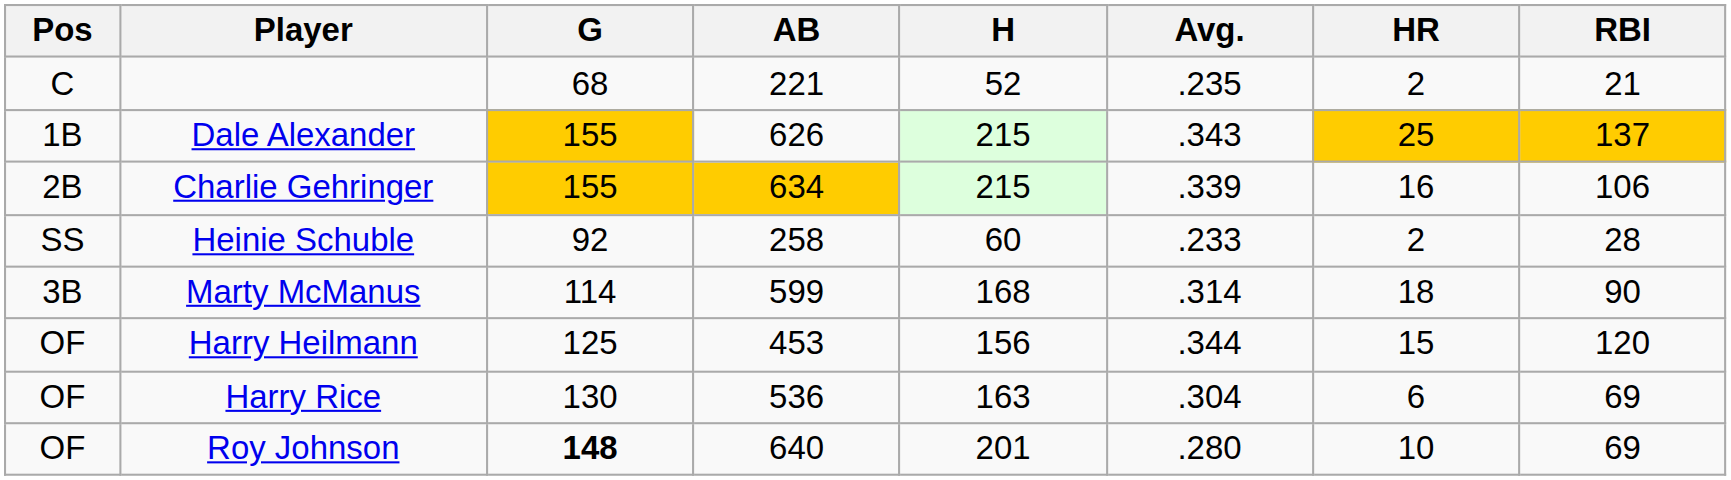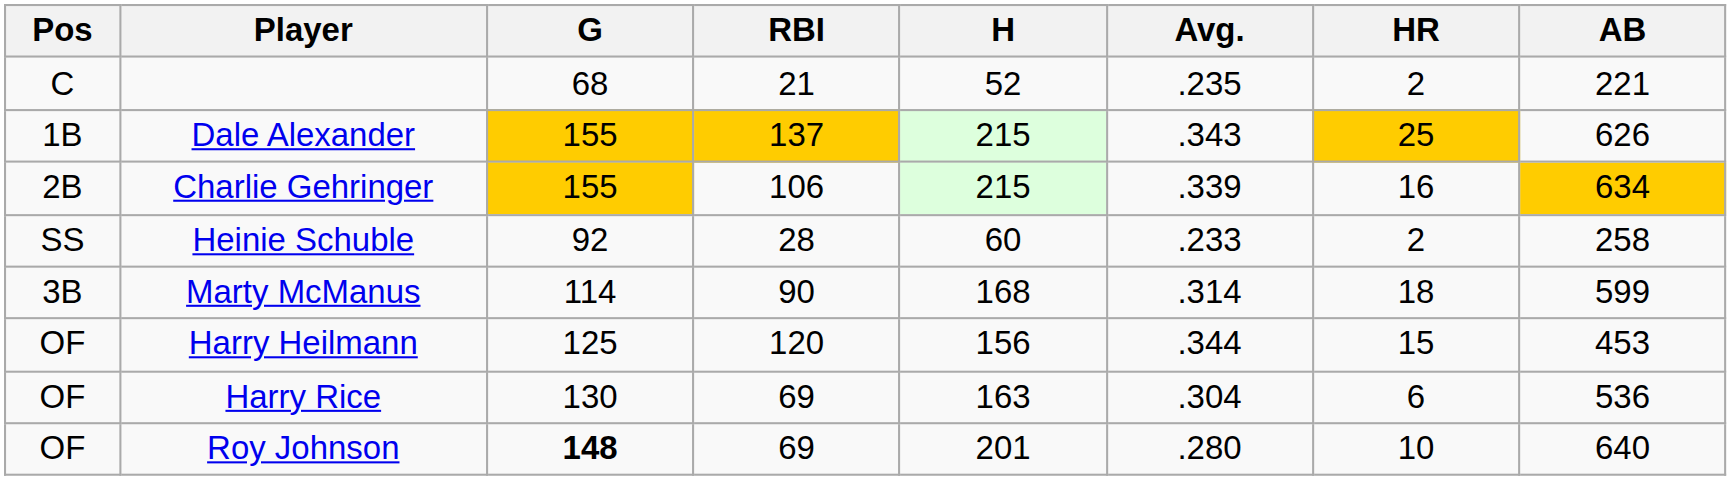columns swapped: (797, 30) <-> (1623, 30)
